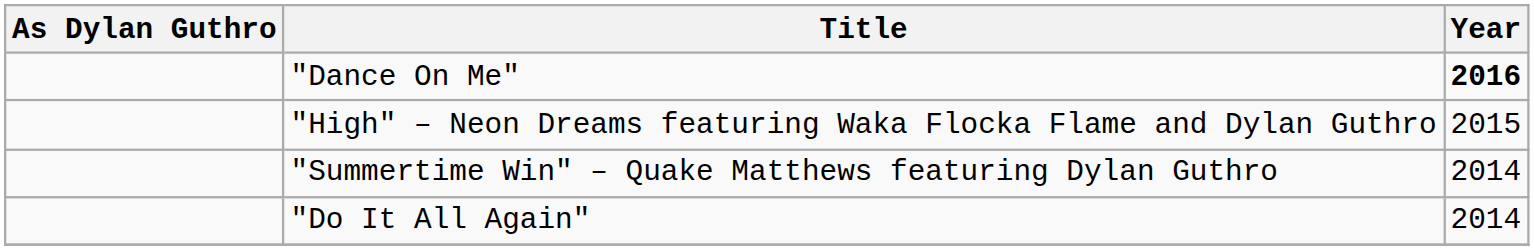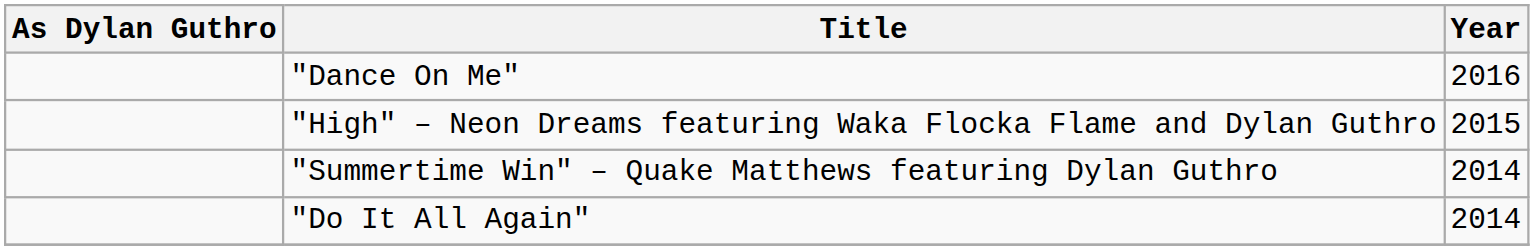(1486, 77) bold -> (1486, 77) normal
